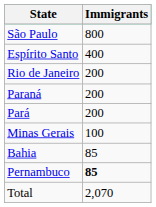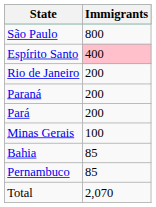(94, 53) no background -> (94, 53) pink background
(91, 172) bold -> (91, 172) normal
